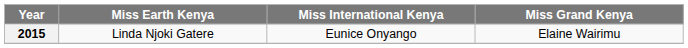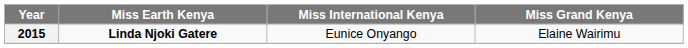(163, 34) normal -> (163, 34) bold
